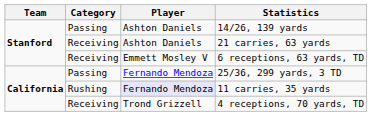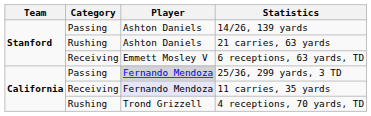(93, 43) Receiving -> (88, 43) Rushing
(168, 73) no background -> (168, 73) lightgrey background
(88, 89) Rushing -> (93, 89) Receiving
(93, 104) Receiving -> (88, 104) Rushing
